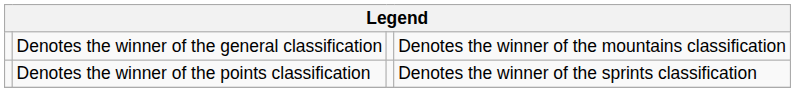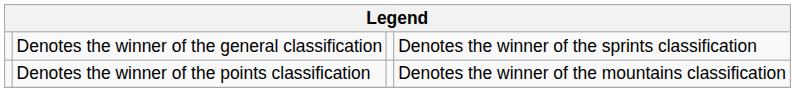(592, 45) Denotes the winner of the mountains classification -> (578, 45) Denotes the winner of the sprints classification
(578, 73) Denotes the winner of the sprints classification -> (592, 73) Denotes the winner of the mountains classification
